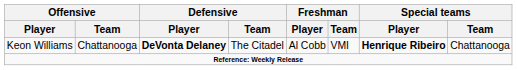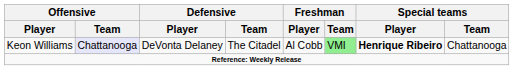(107, 45) no background -> (107, 45) lavender background
(184, 45) bold -> (182, 45) normal
(340, 45) no background -> (337, 45) lightgreen background
